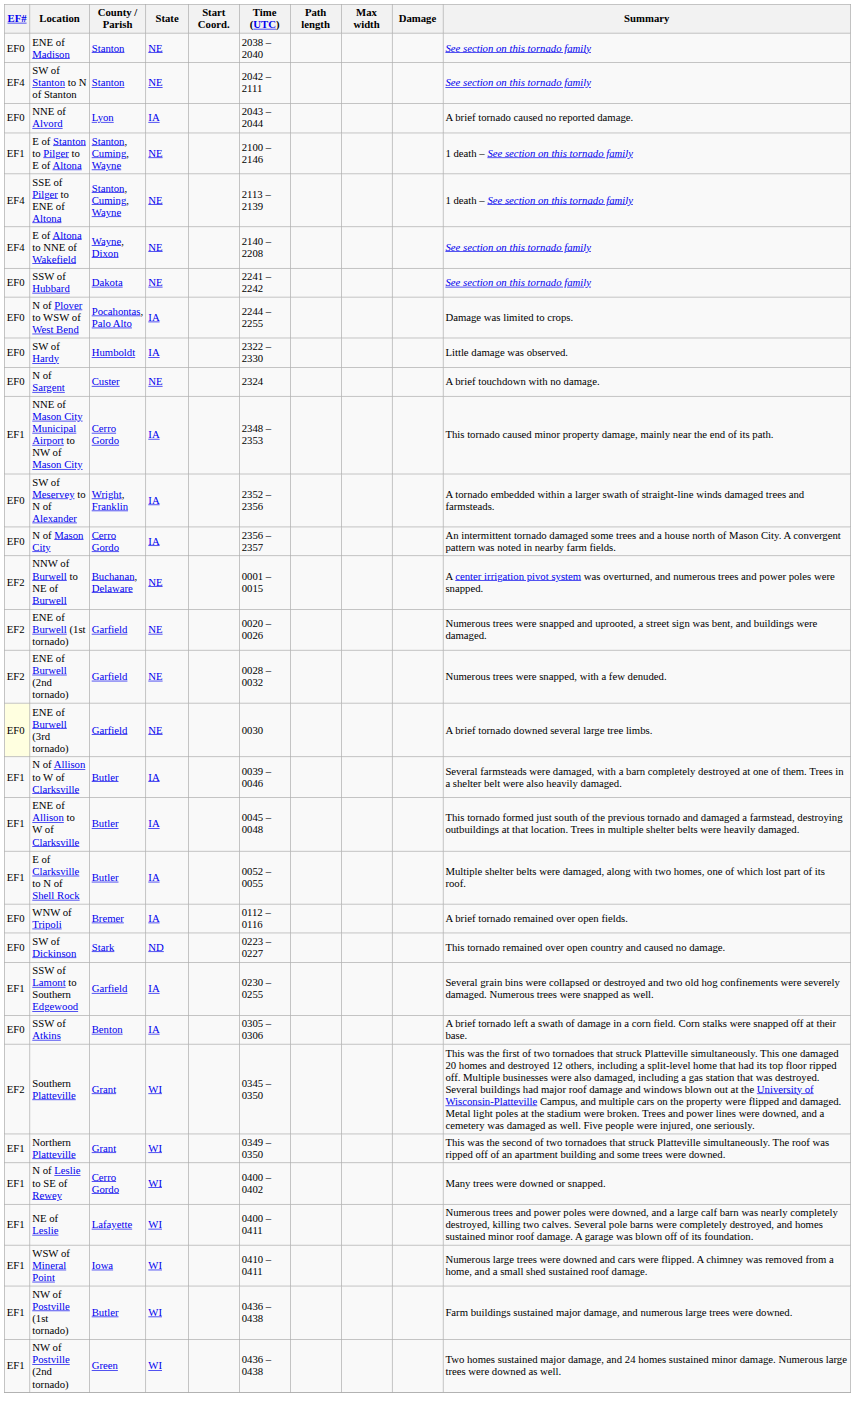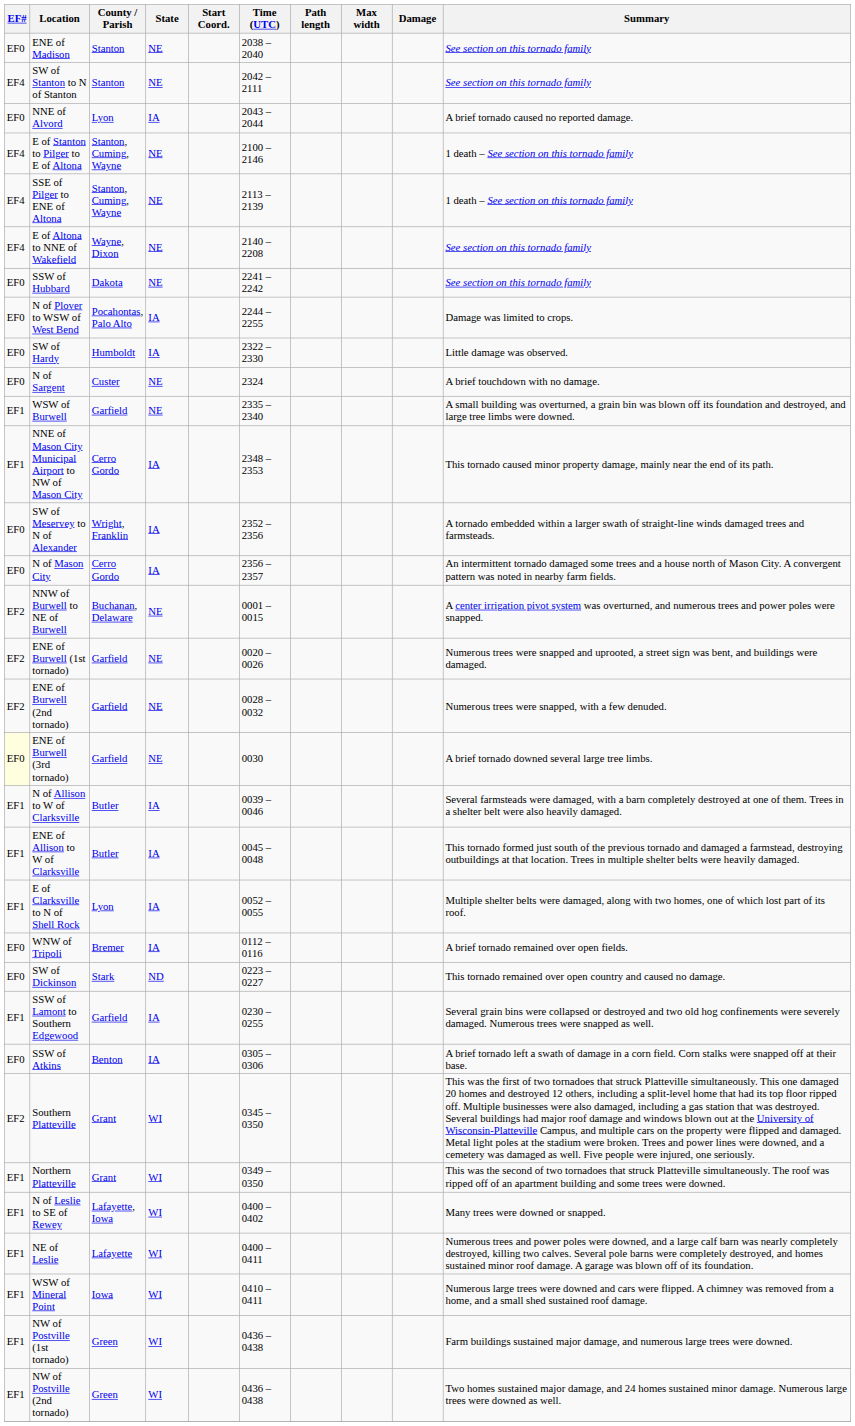(16, 153) EF1 -> (16, 153) EF4
+ row: (51, 411)
(105, 877) Butler -> (103, 906) Lyon
(105, 1183) Cerro Gordo -> (113, 1212) Lafayette, Iowa
(105, 1312) Butler -> (105, 1342) Green
